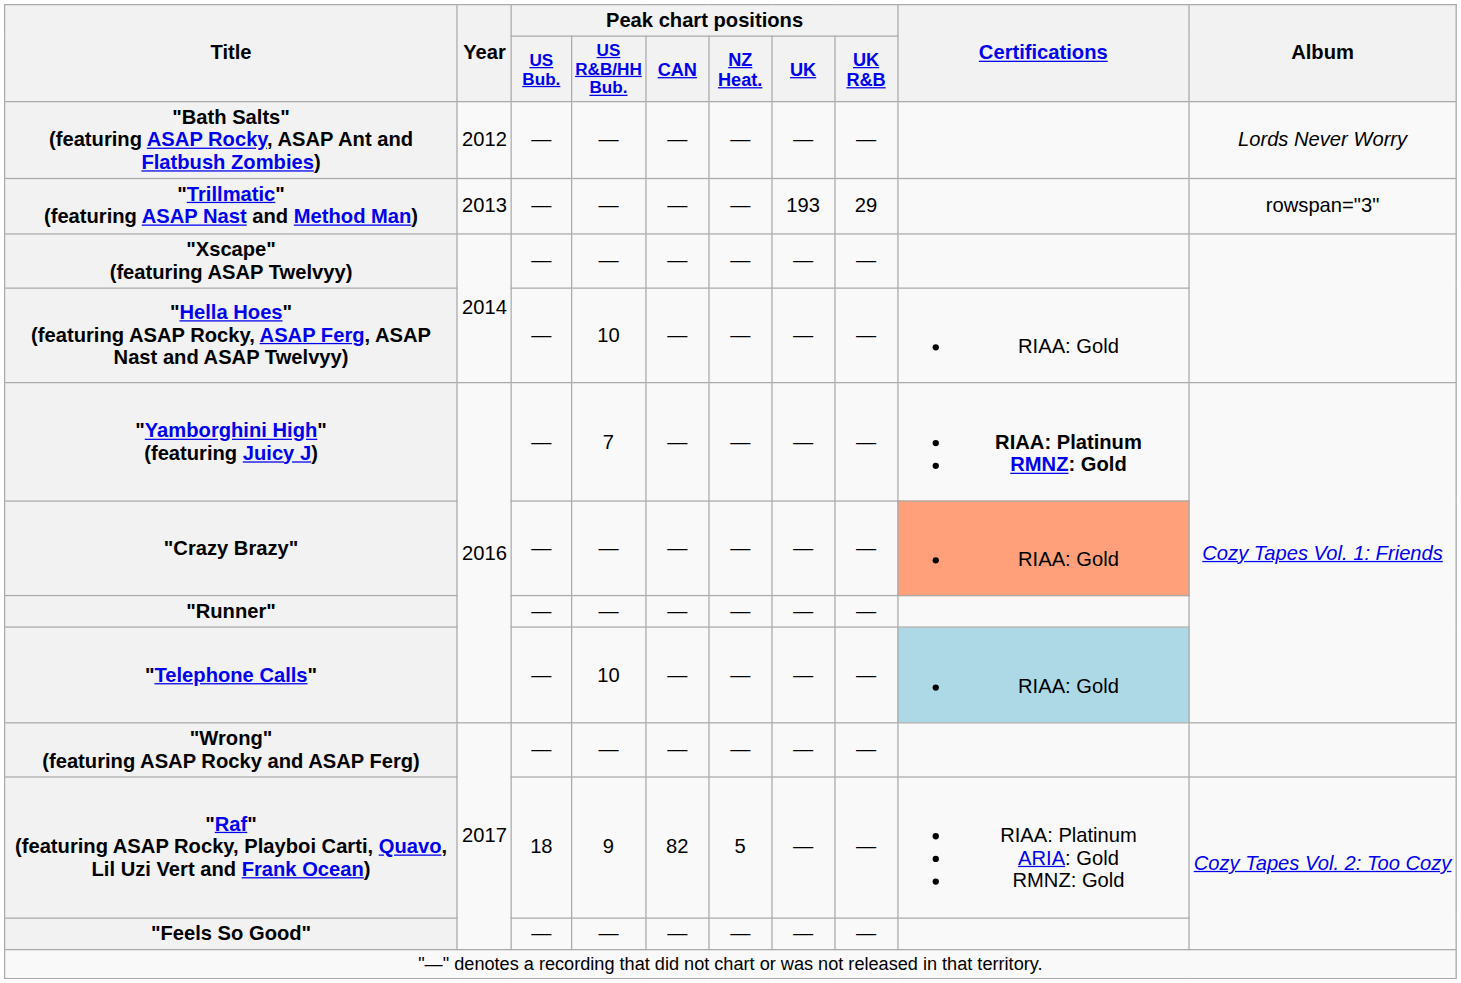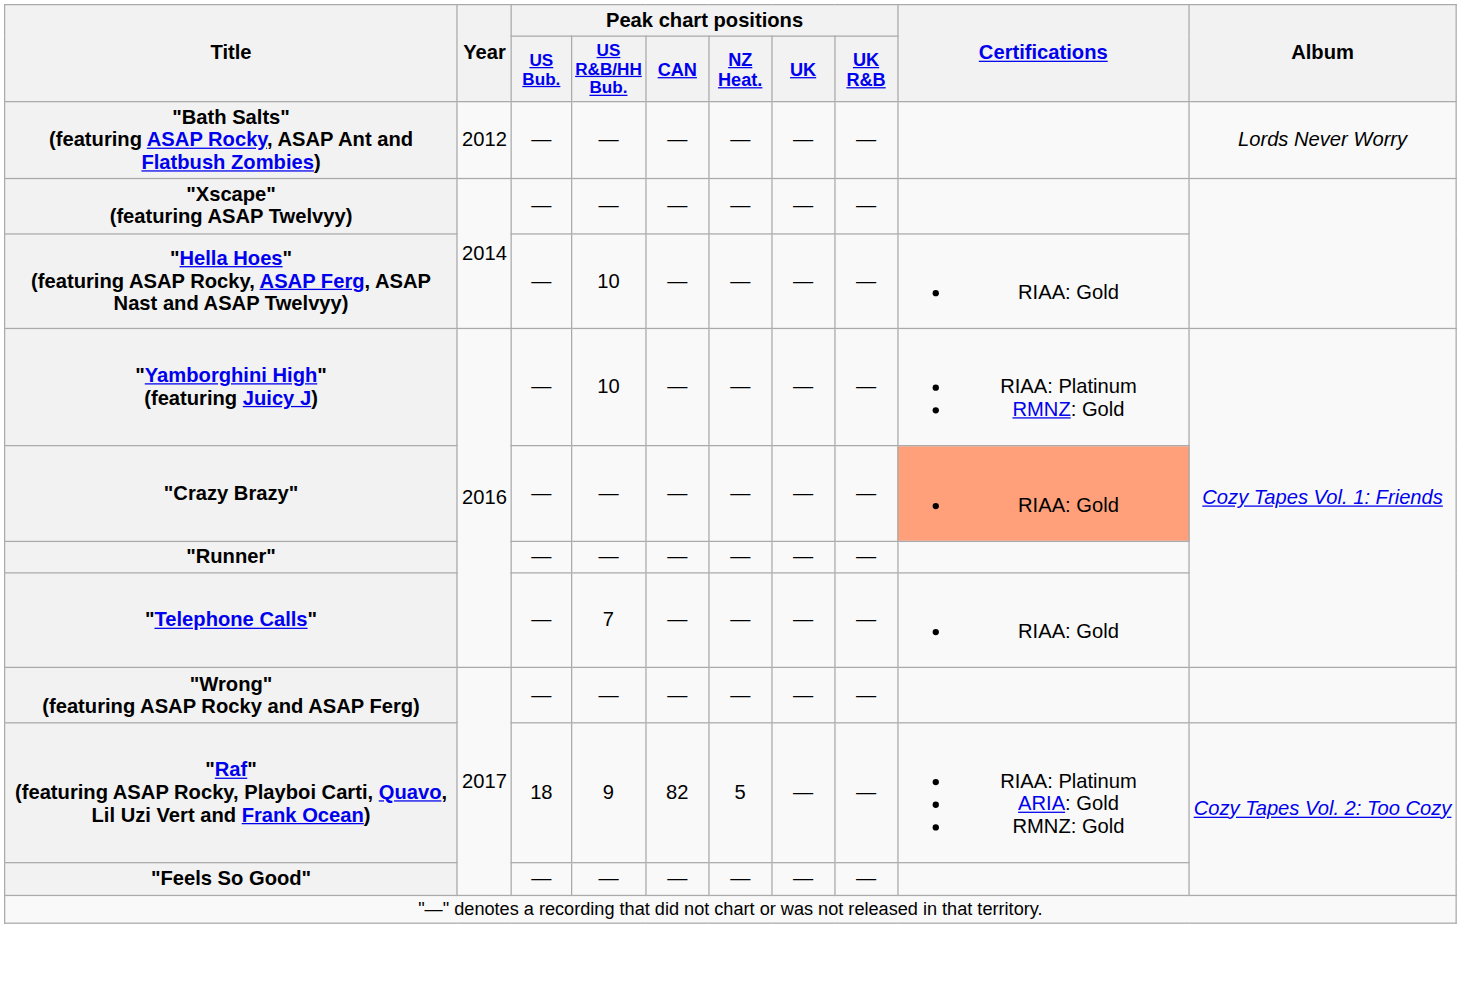- row: (231, 205)
(608, 441) 7 -> (608, 387) 10
(1043, 453) bold -> (1043, 399) normal
(608, 674) 10 -> (608, 620) 7
(1043, 686) lightblue background -> (1043, 632) no background
